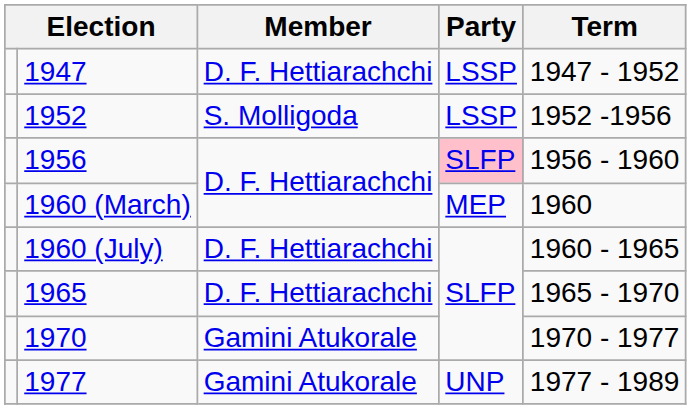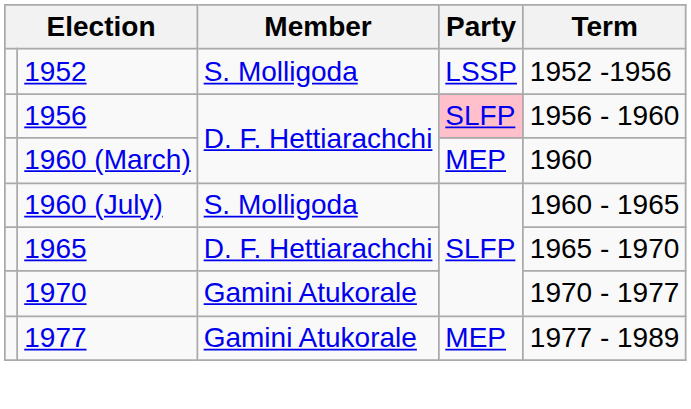- row: (55, 71)
(318, 248) D. F. Hettiarachchi -> (281, 204) S. Molligoda
(475, 381) UNP -> (476, 337) MEP
